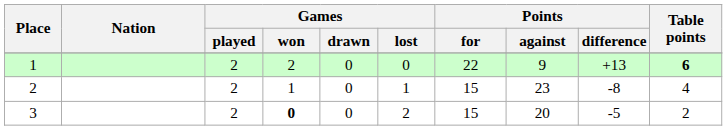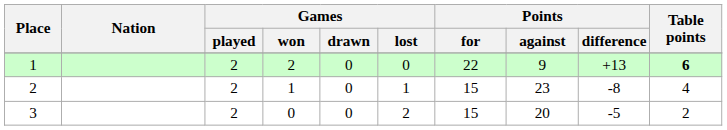(291, 112) bold -> (291, 112) normal
